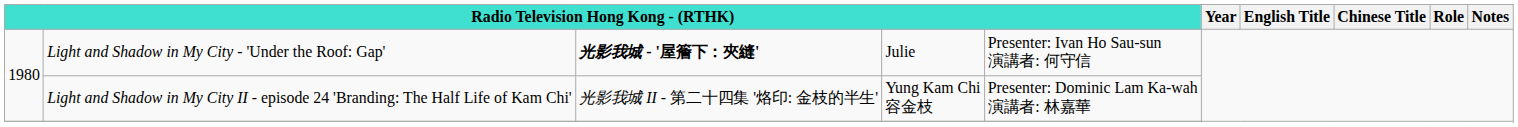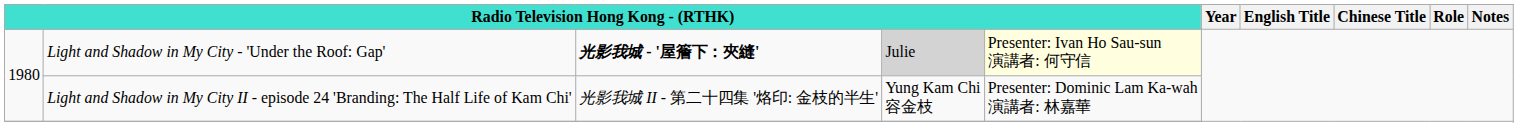(900, 52) no background -> (900, 52) lightgrey background
(1075, 51) no background -> (1075, 51) lightyellow background
